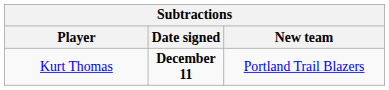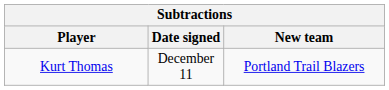(186, 66) bold -> (186, 66) normal
